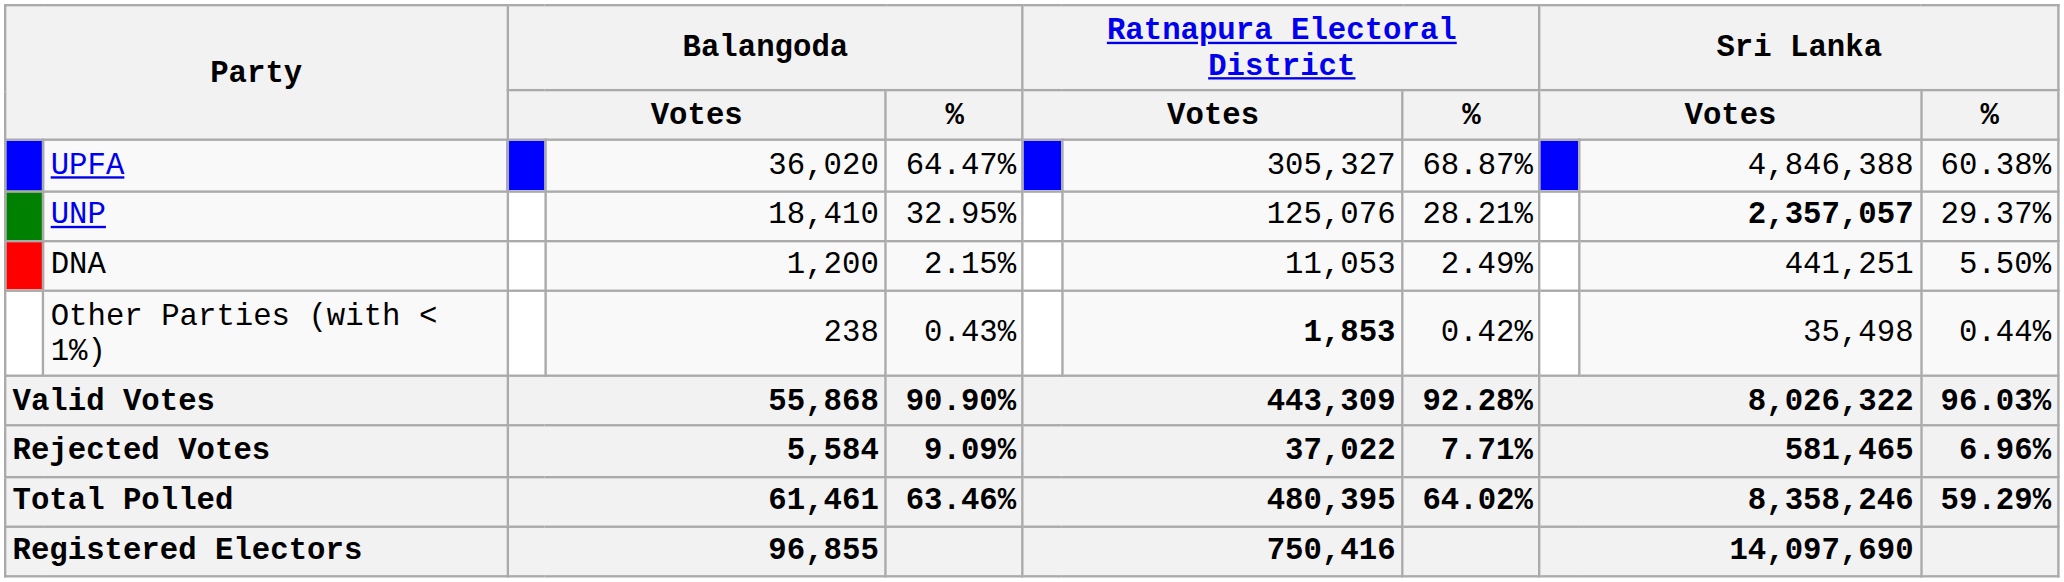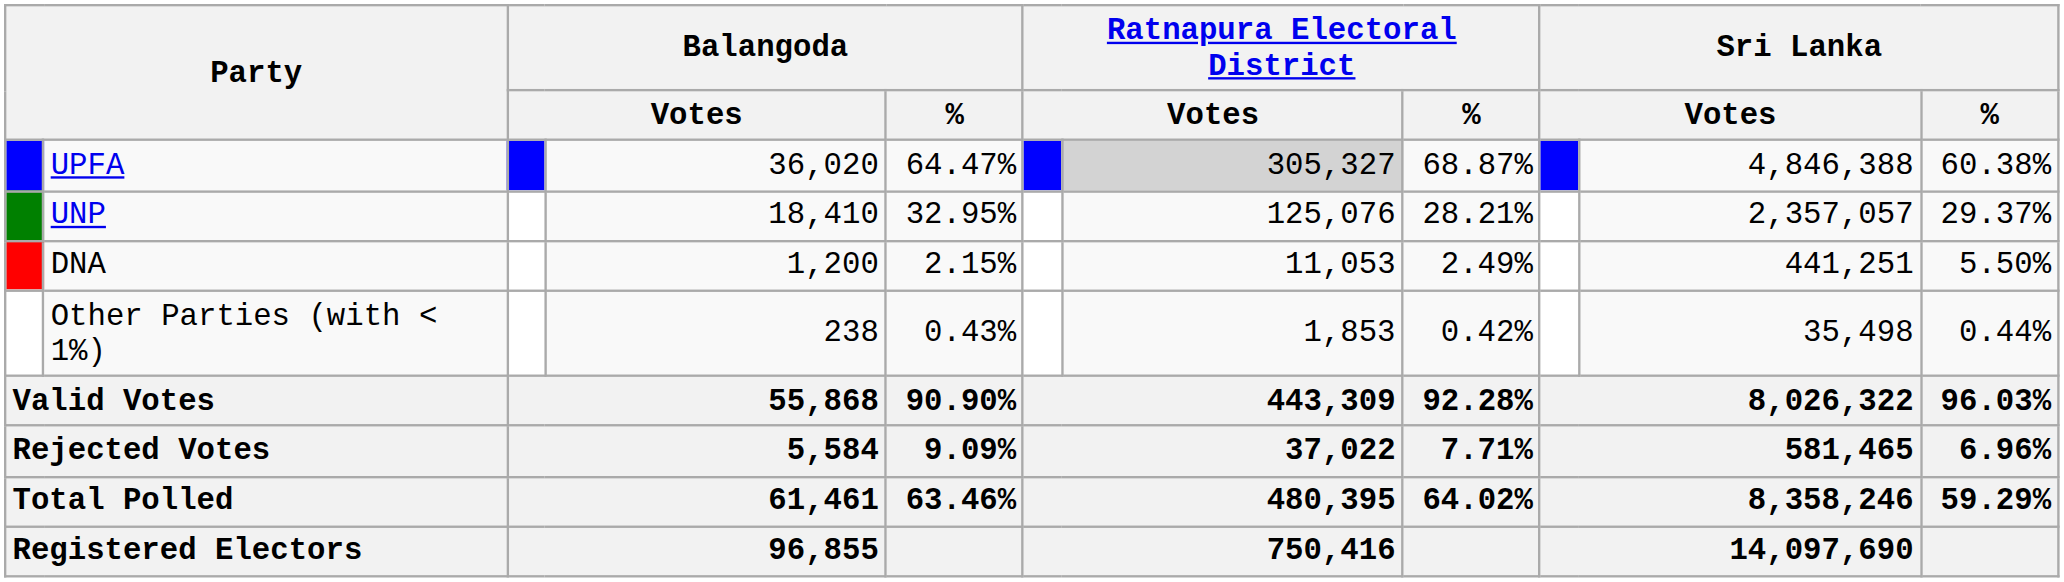(1331, 166) no background -> (1331, 166) lightgrey background
(1831, 216) bold -> (1831, 216) normal
(1350, 333) bold -> (1350, 333) normal
